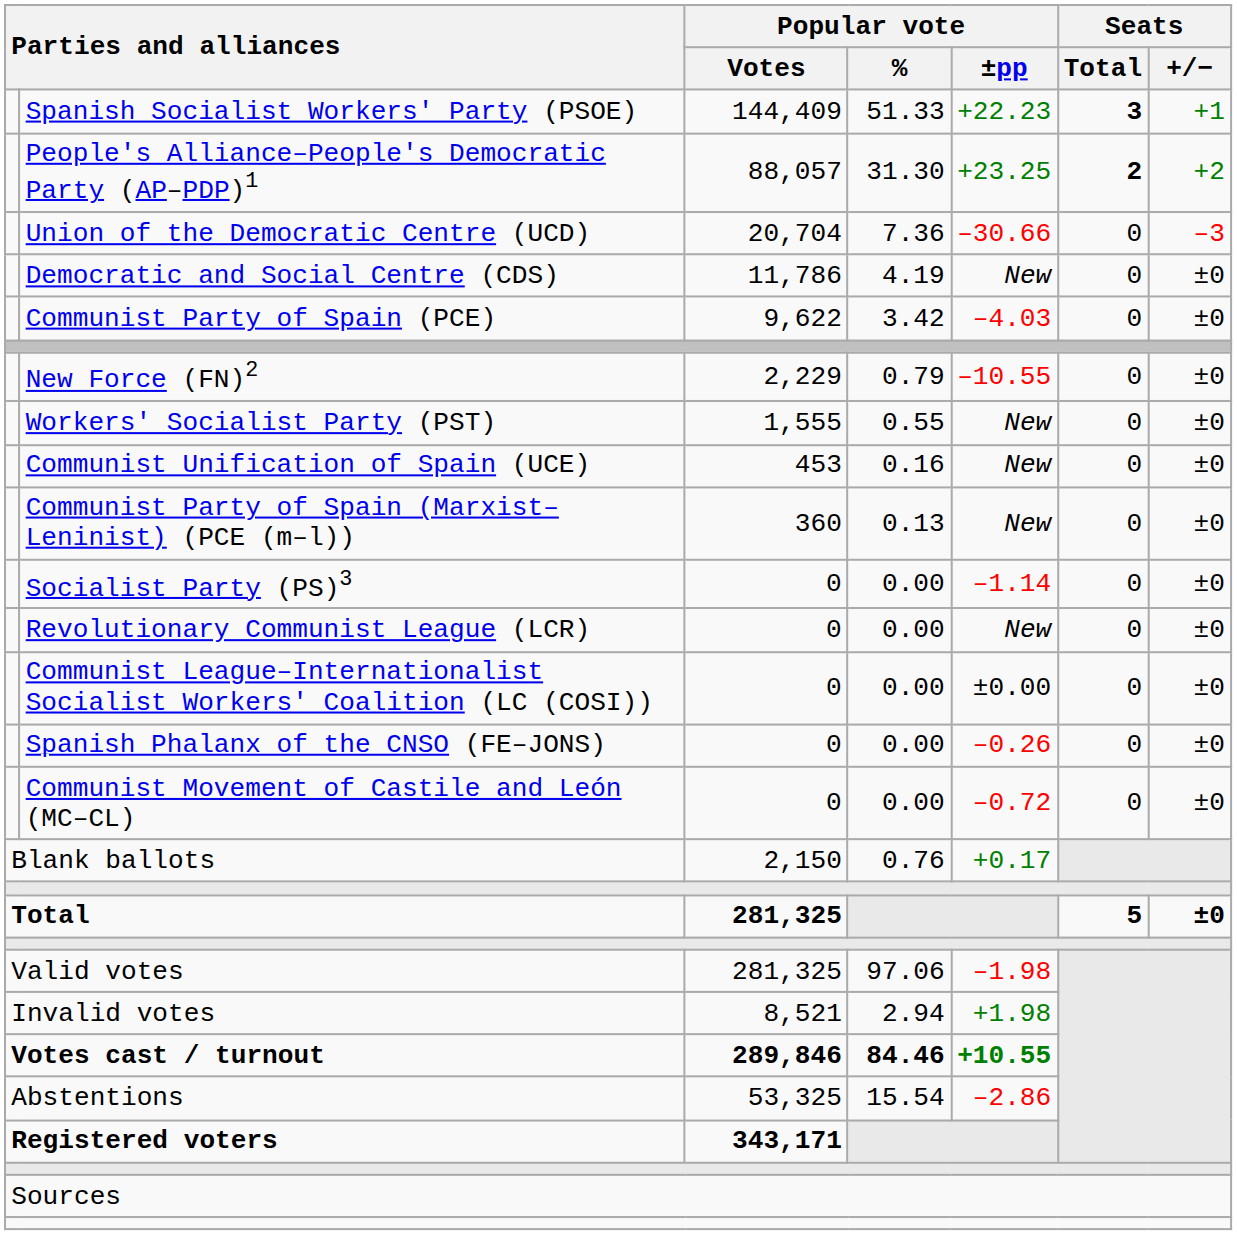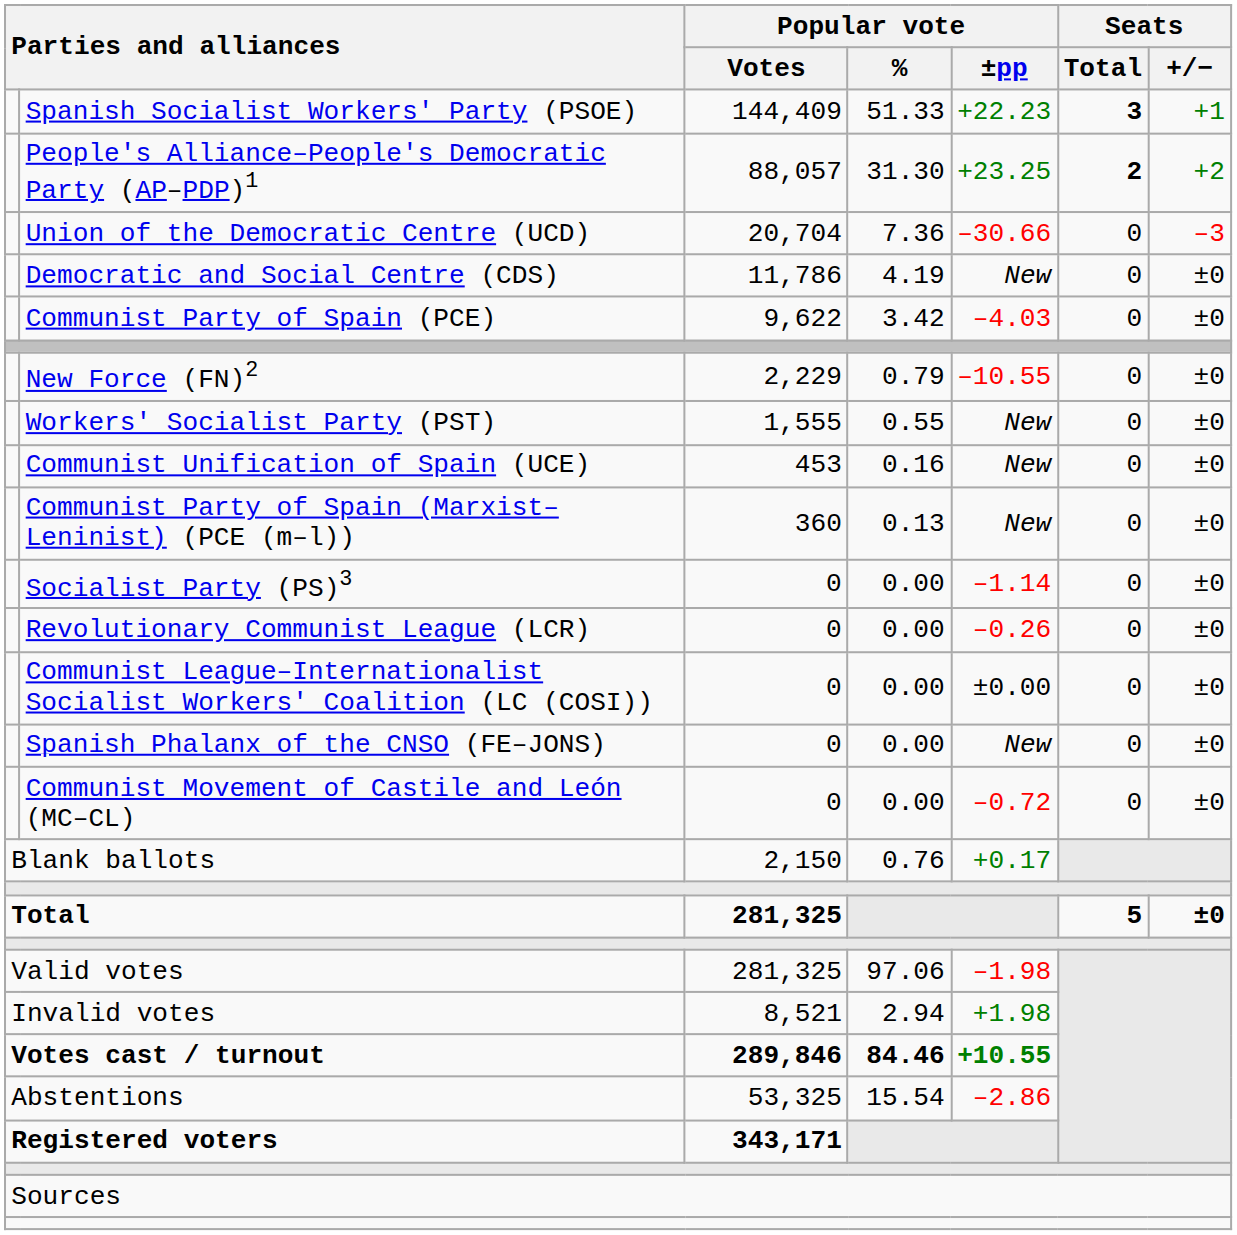(1028, 630) New -> (1012, 630) –0.26
(1012, 745) –0.26 -> (1028, 745) New
